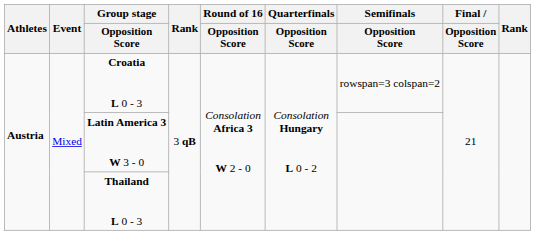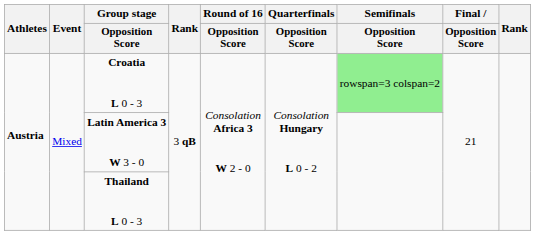(390, 83) no background -> (390, 83) lightgreen background
